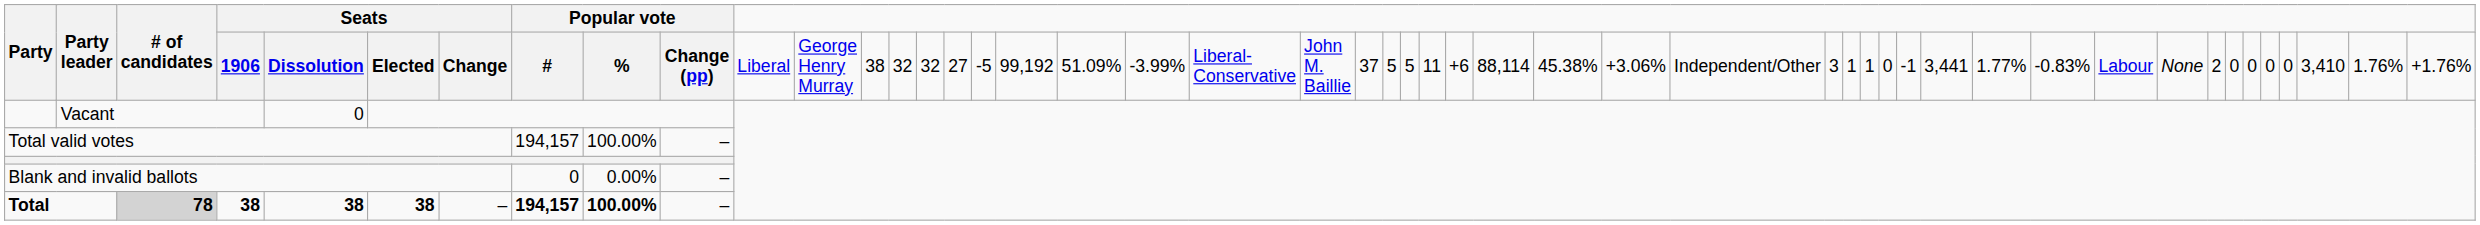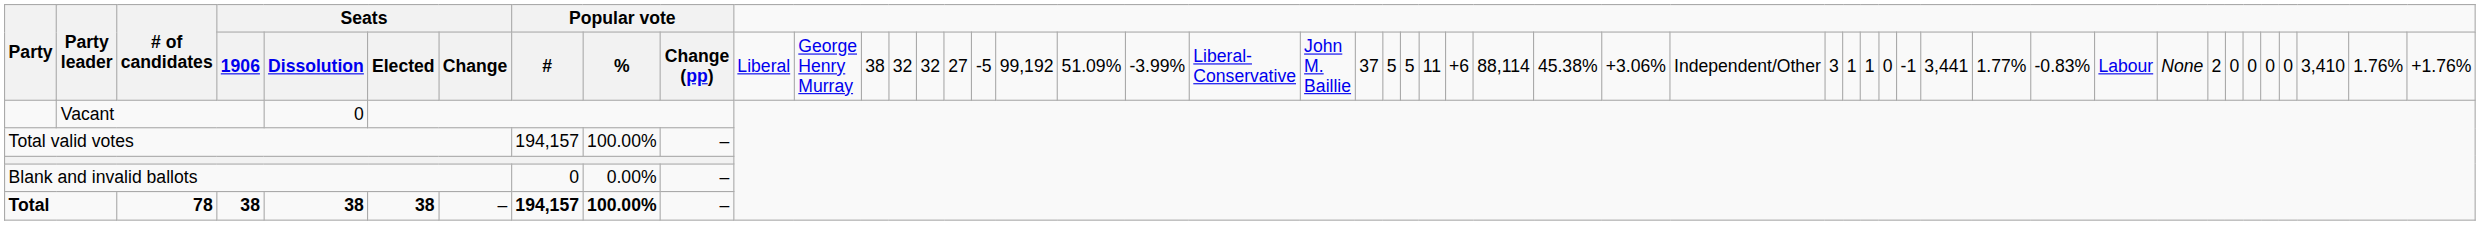(203, 205) lightgrey background -> (203, 205) no background
